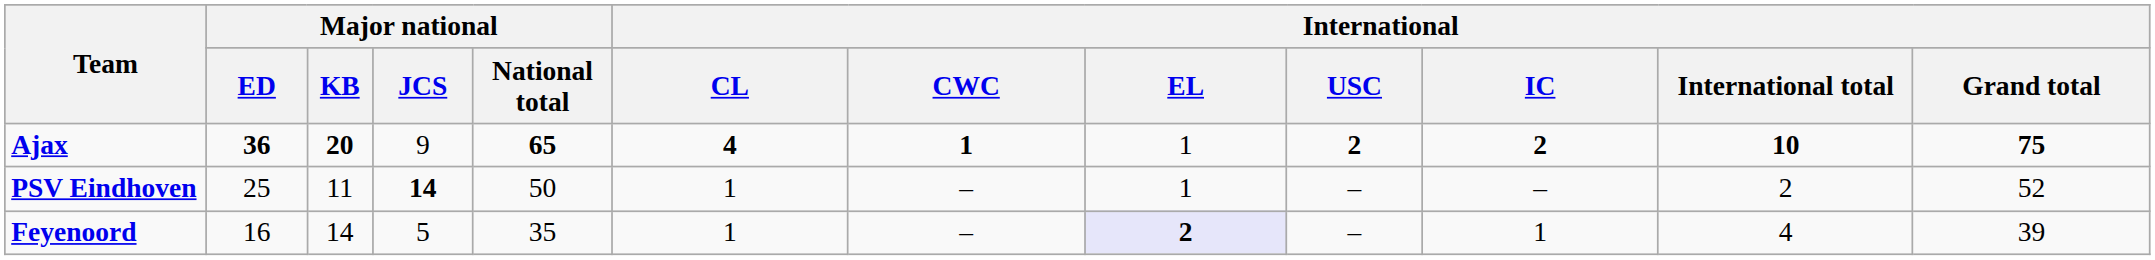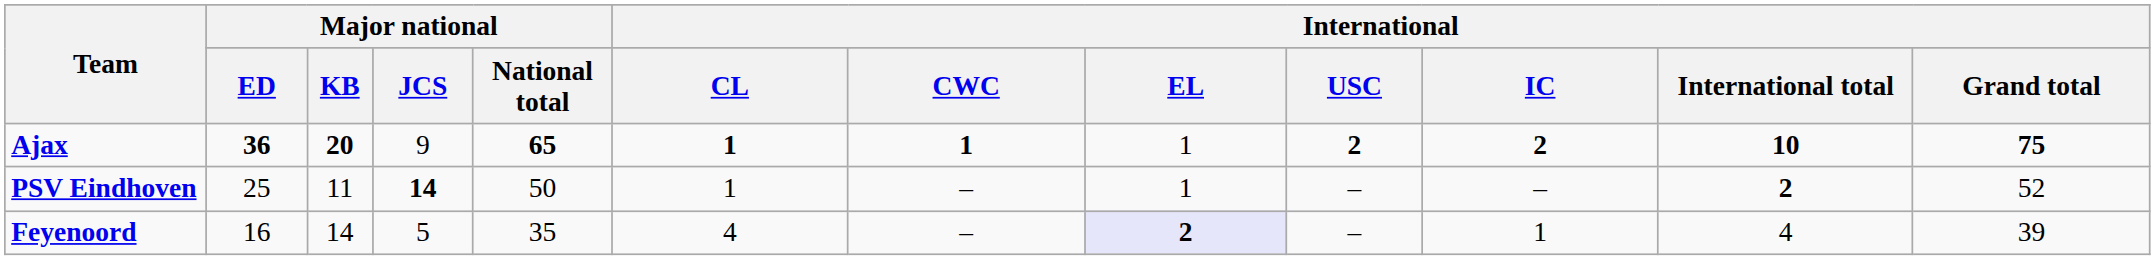(730, 144) 4 -> (730, 144) 1
(1786, 188) normal -> (1786, 188) bold
(730, 231) 1 -> (730, 231) 4
